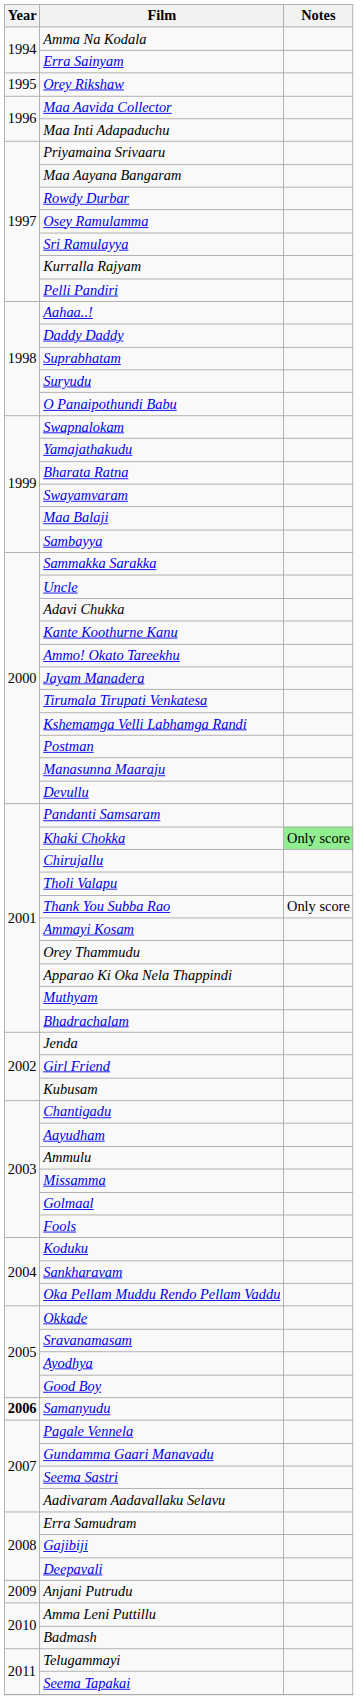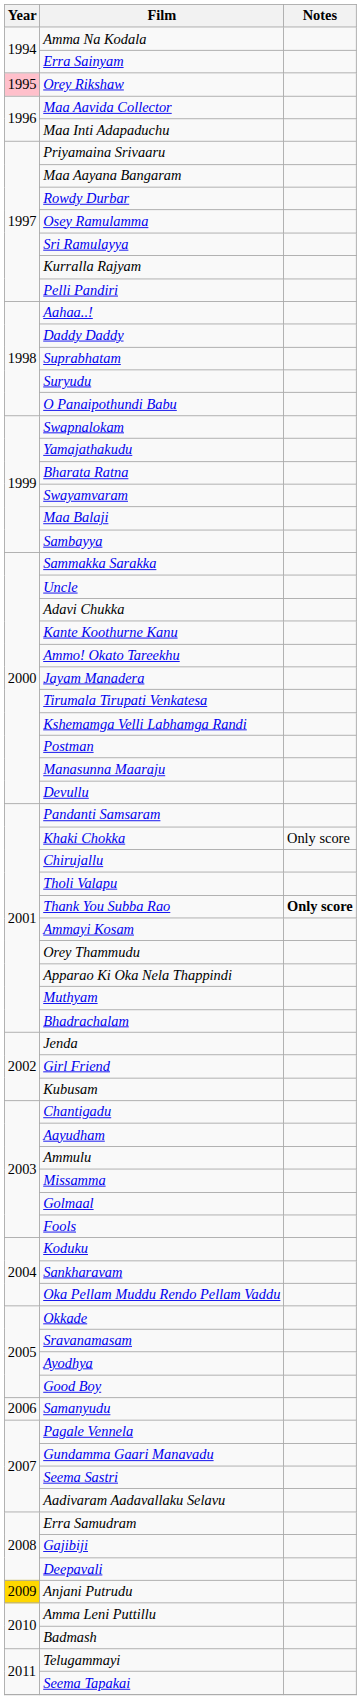(22, 84) no background -> (22, 84) pink background
(318, 838) lightgreen background -> (318, 838) no background
(318, 906) normal -> (320, 906) bold
(22, 1409) bold -> (22, 1409) normal
(22, 1591) no background -> (22, 1591) gold background
